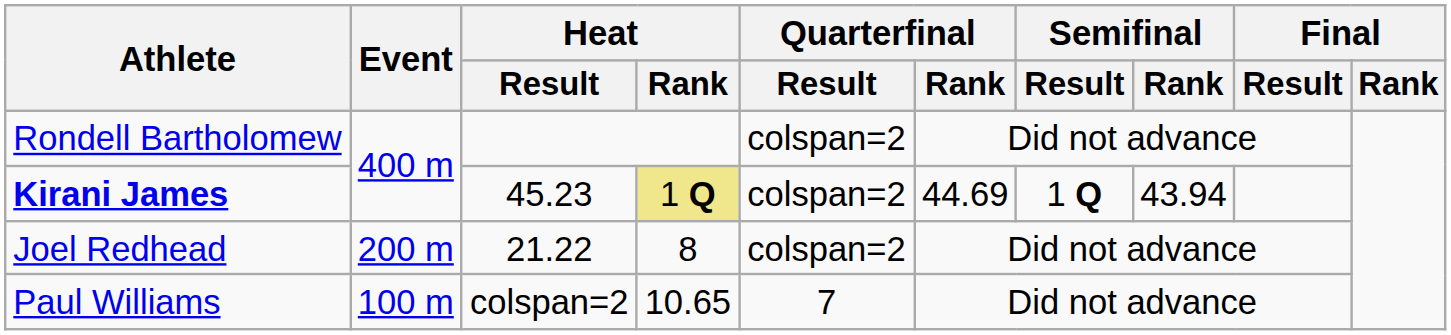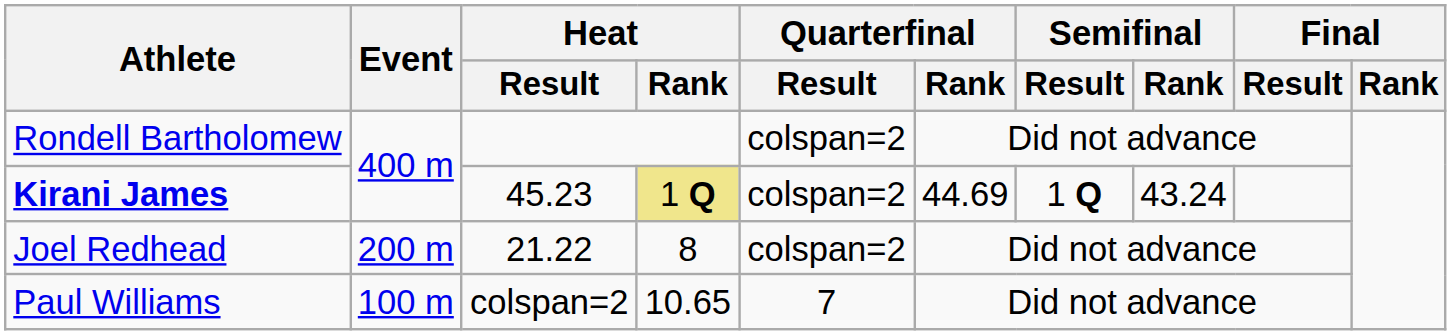(1184, 194) 43.94 -> (1184, 194) 43.24
